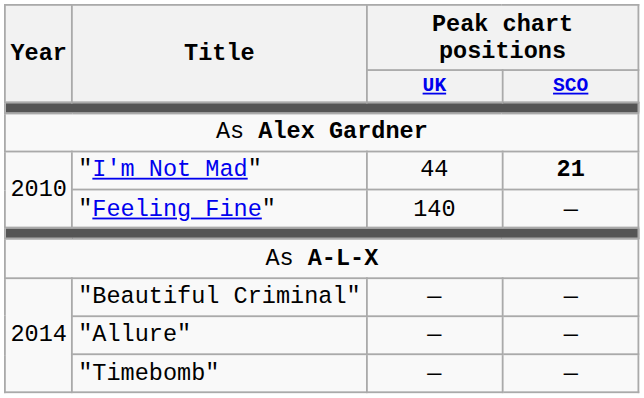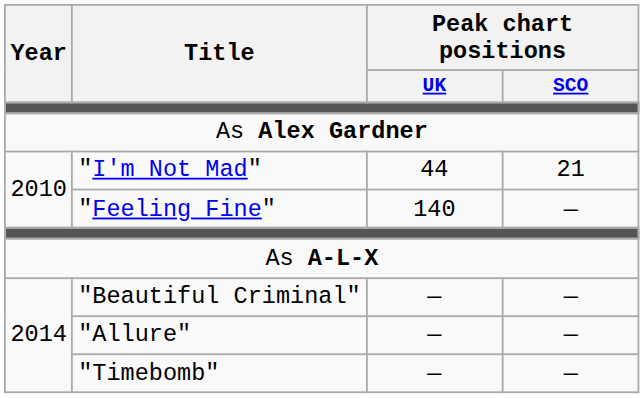(571, 170) bold -> (571, 170) normal
